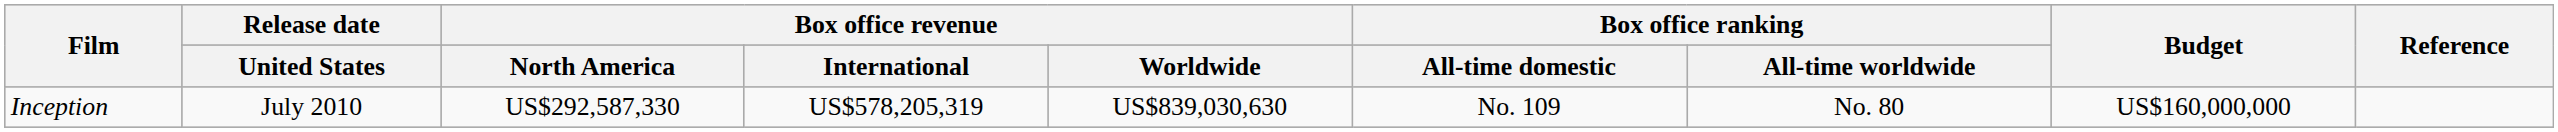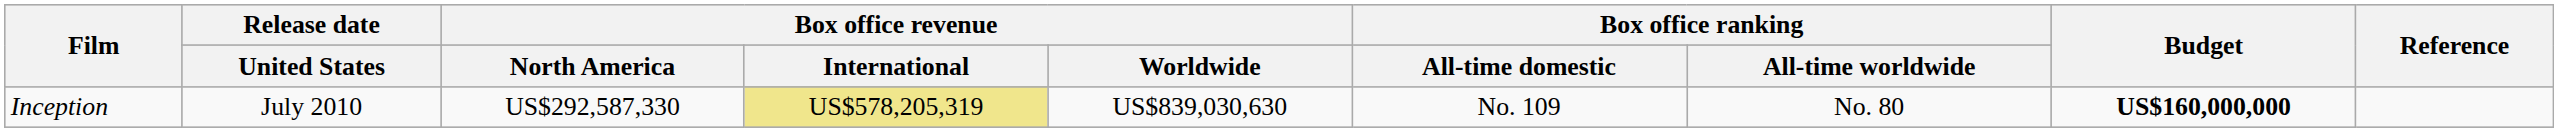(896, 106) no background -> (896, 106) khaki background
(2204, 106) normal -> (2204, 106) bold
